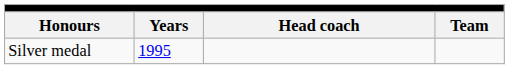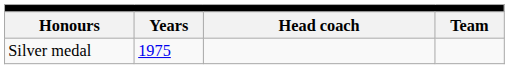(155, 50) 1995 -> (155, 50) 1975
